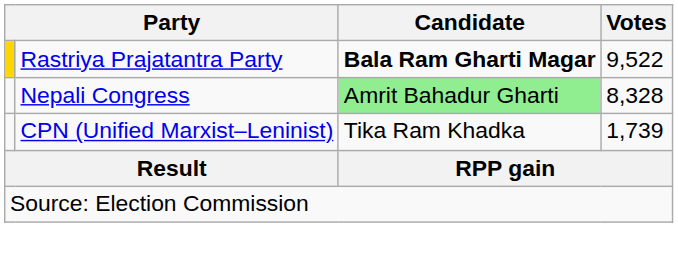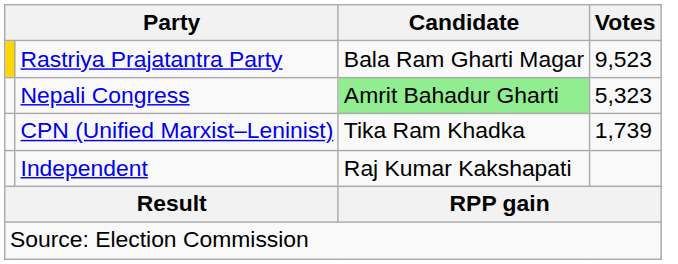(470, 58) bold -> (464, 58) normal
(635, 58) 9,522 -> (623, 58) 9,523
(635, 95) 8,328 -> (623, 95) 5,323
+ row: (84, 167)
